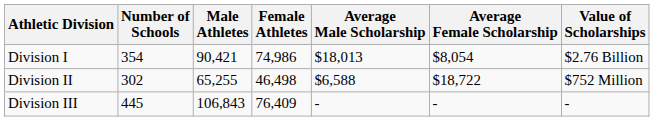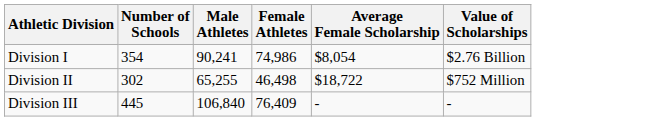- column: (370, 24)
(217, 56) 90,421 -> (217, 56) 90,241
(221, 103) 106,843 -> (221, 103) 106,840
